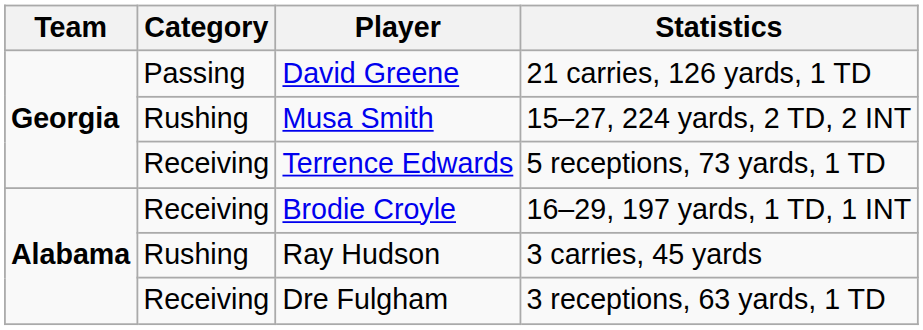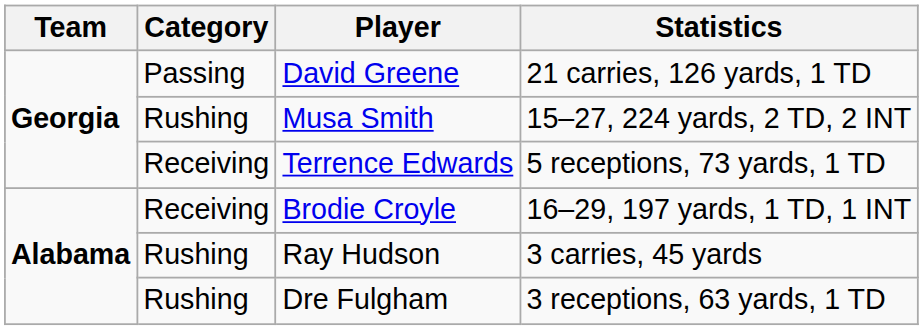(206, 300) Receiving -> (196, 300) Rushing
